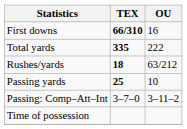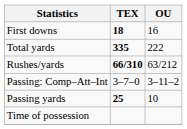(128, 30) 66/310 -> (118, 30) 18
(118, 64) 18 -> (128, 64) 66/310
rows swapped: (36, 81) <-> (57, 98)
